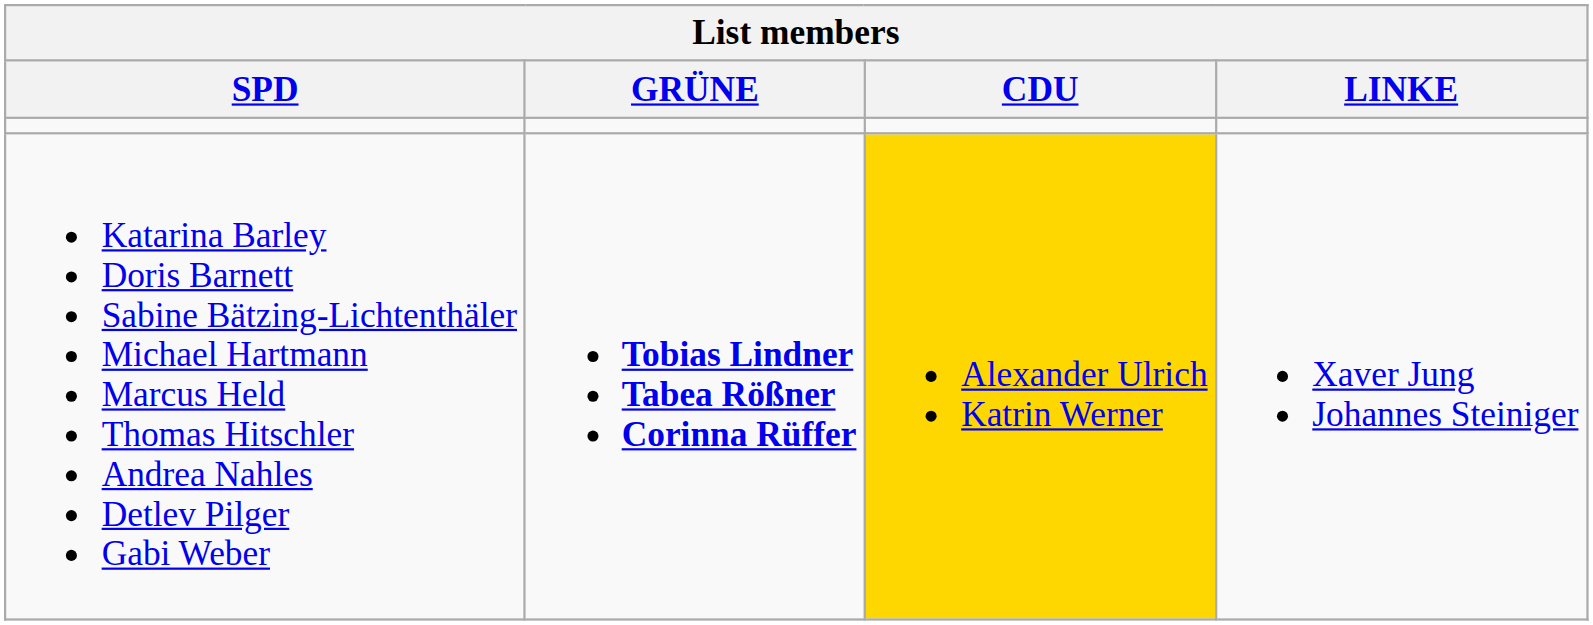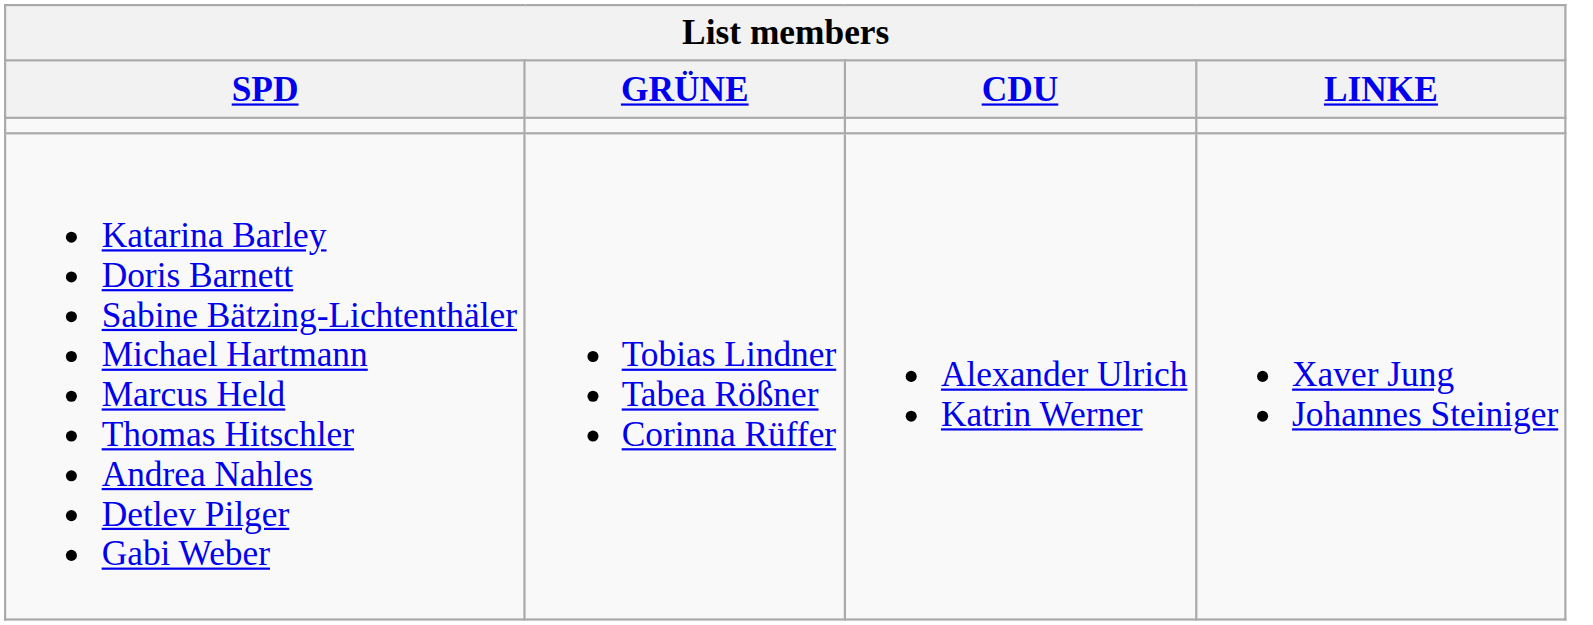(695, 396) bold -> (685, 396) normal
(1040, 396) gold background -> (1020, 396) no background
